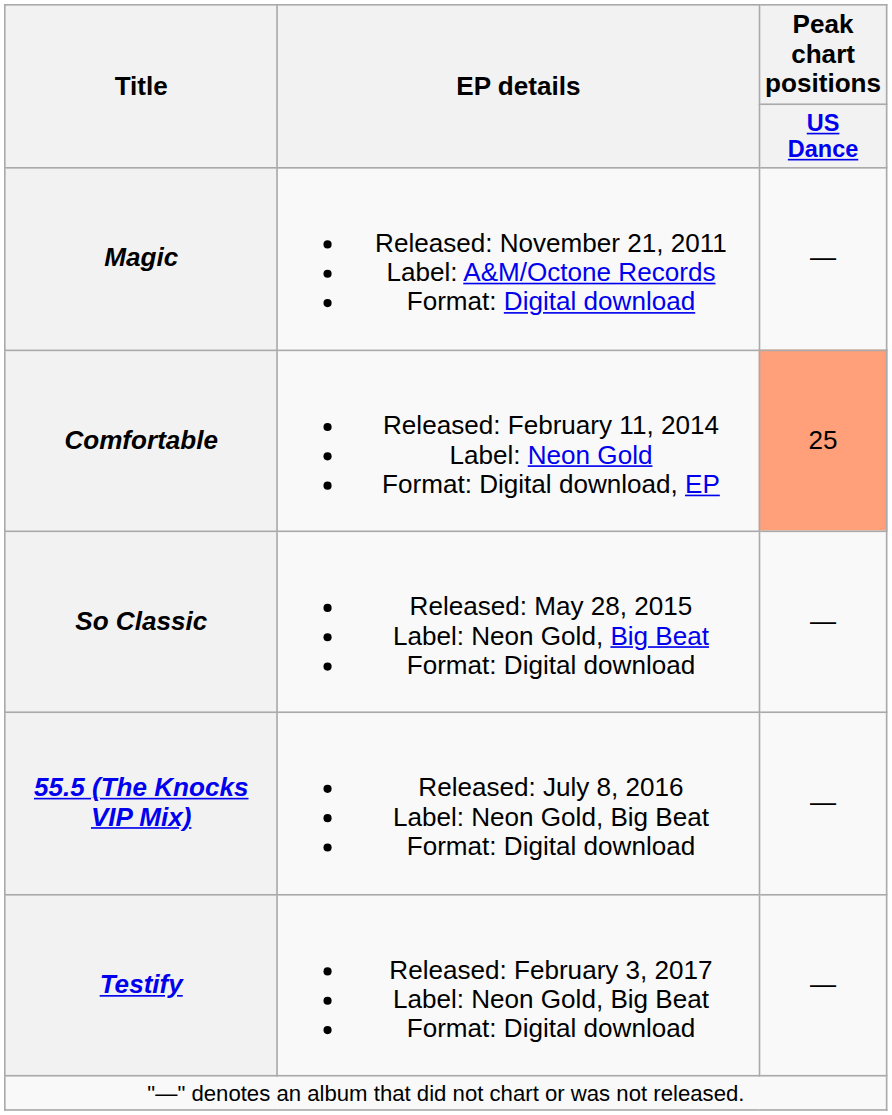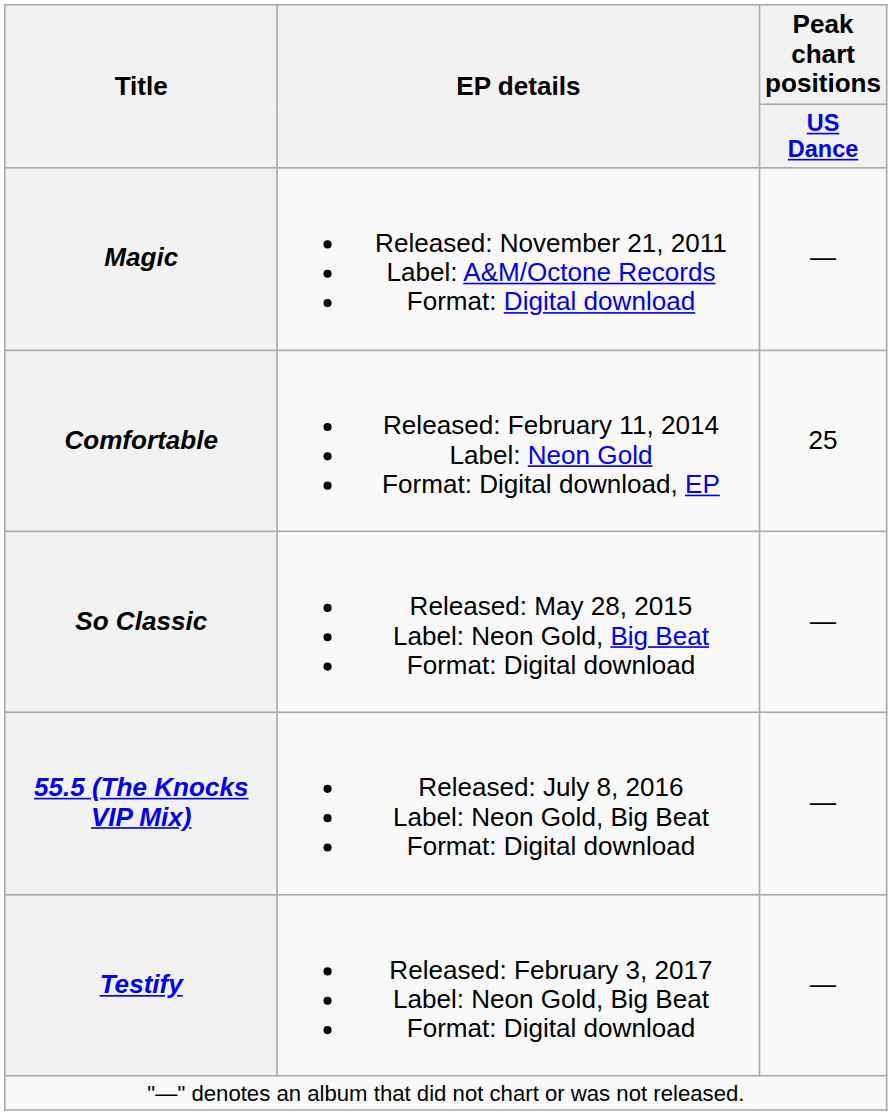(823, 440) lightsalmon background -> (823, 440) no background
